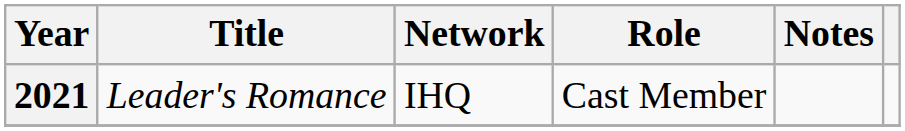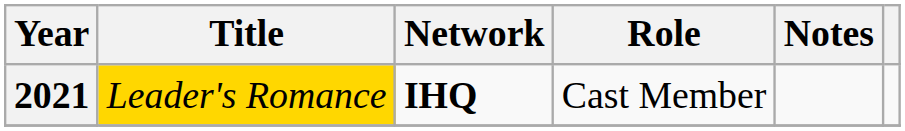(247, 94) no background -> (247, 94) gold background
(437, 94) normal -> (441, 94) bold
